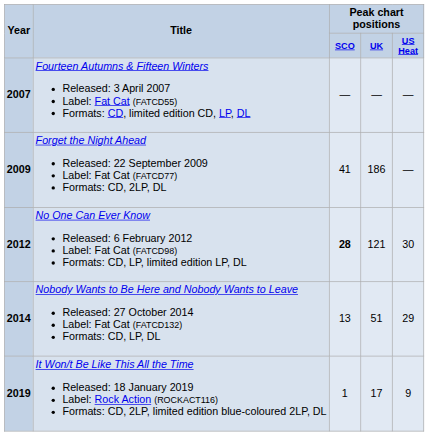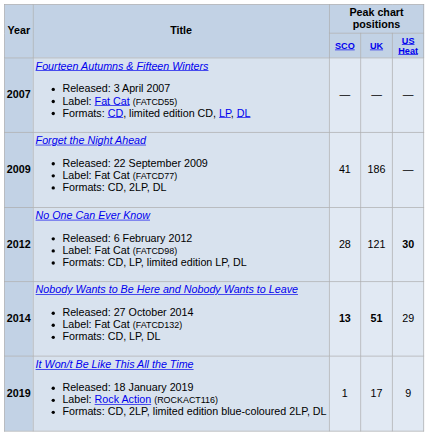(345, 244) bold -> (345, 244) normal
(408, 244) normal -> (408, 244) bold
(345, 319) normal -> (345, 319) bold
(377, 319) normal -> (377, 319) bold
